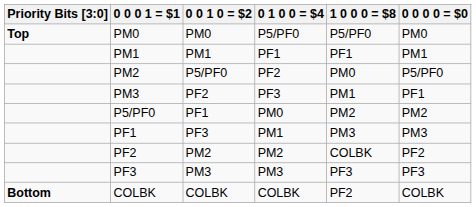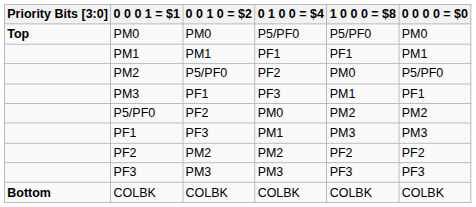(197, 93) PF2 -> (197, 93) PF1
(197, 113) PF1 -> (197, 113) PF2
(351, 152) COLBK -> (341, 152) PF2
(341, 192) PF2 -> (351, 192) COLBK
